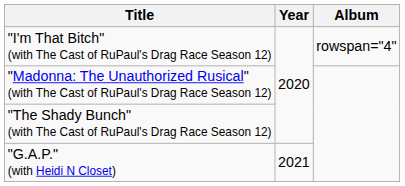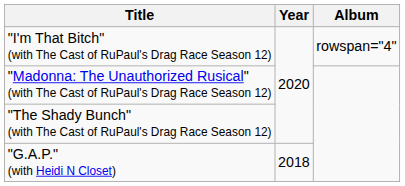(294, 162) 2021 -> (294, 162) 2018
